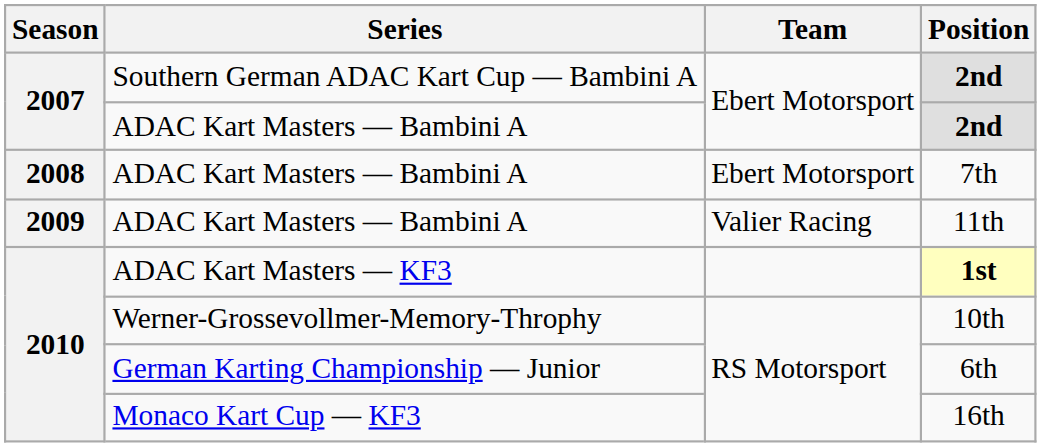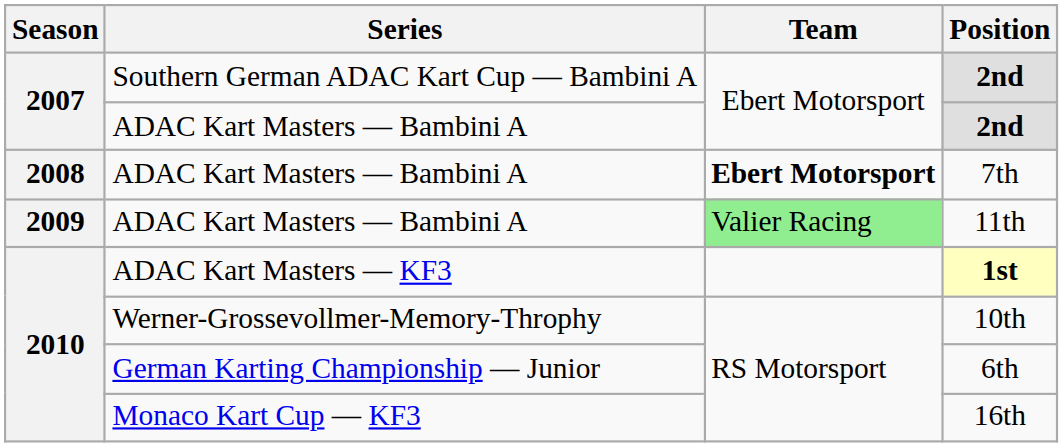(813, 173) normal -> (823, 173) bold
(791, 222) no background -> (791, 222) lightgreen background
